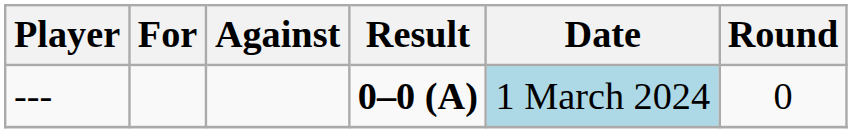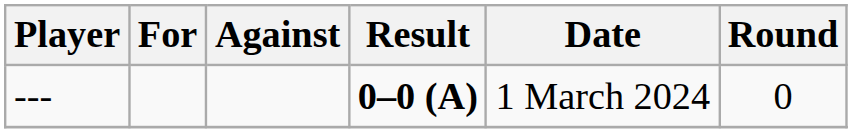(603, 95) lightblue background -> (603, 95) no background
